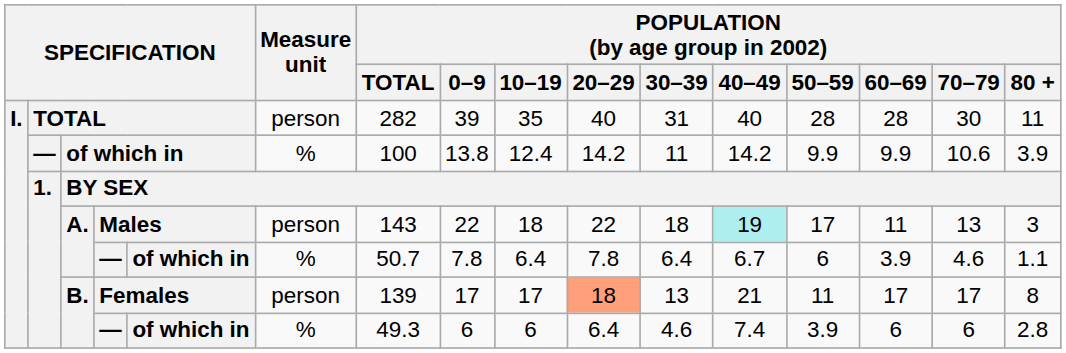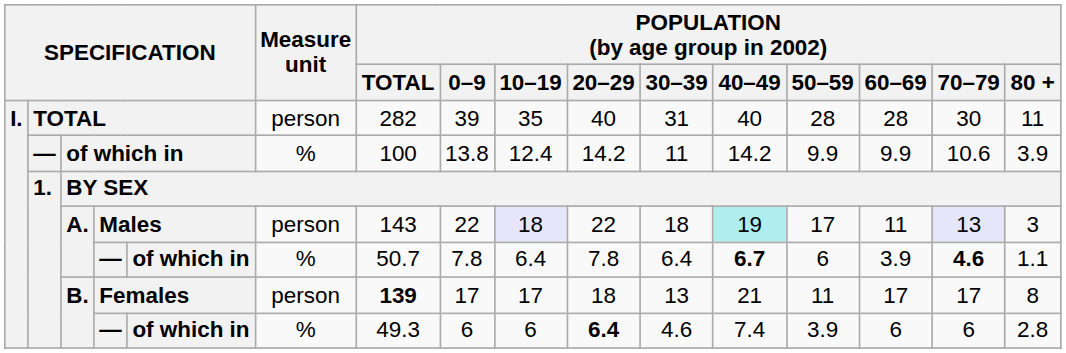(531, 224) no background -> (531, 224) lavender background
(969, 224) no background -> (969, 224) lavender background
(750, 259) normal -> (750, 259) bold
(969, 259) normal -> (969, 259) bold
(398, 294) normal -> (398, 294) bold
(604, 294) lightsalmon background -> (604, 294) no background
(604, 330) normal -> (604, 330) bold
